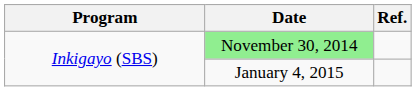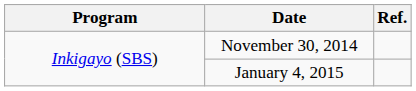(289, 45) lightgreen background -> (289, 45) no background
